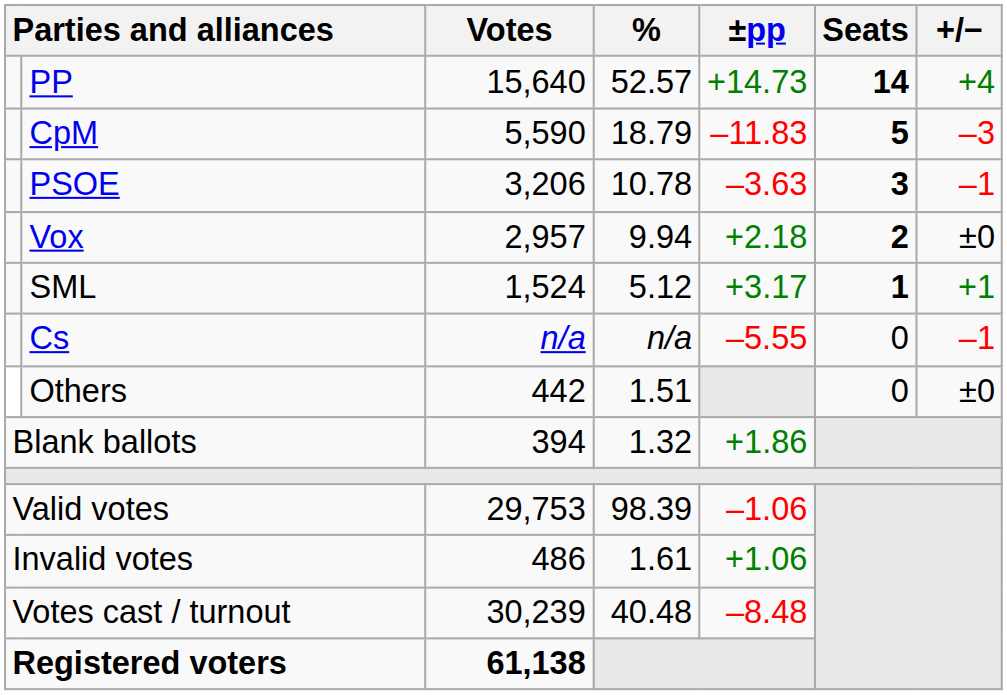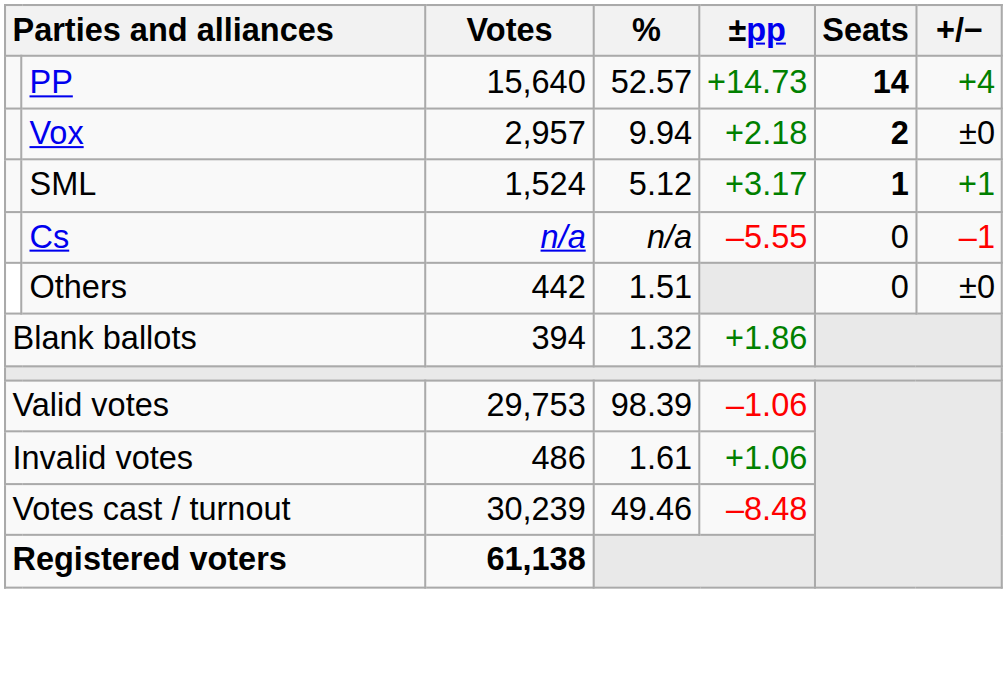- row: (64, 133)
- row: (75, 184)
(651, 611) 40.48 -> (651, 508) 49.46
